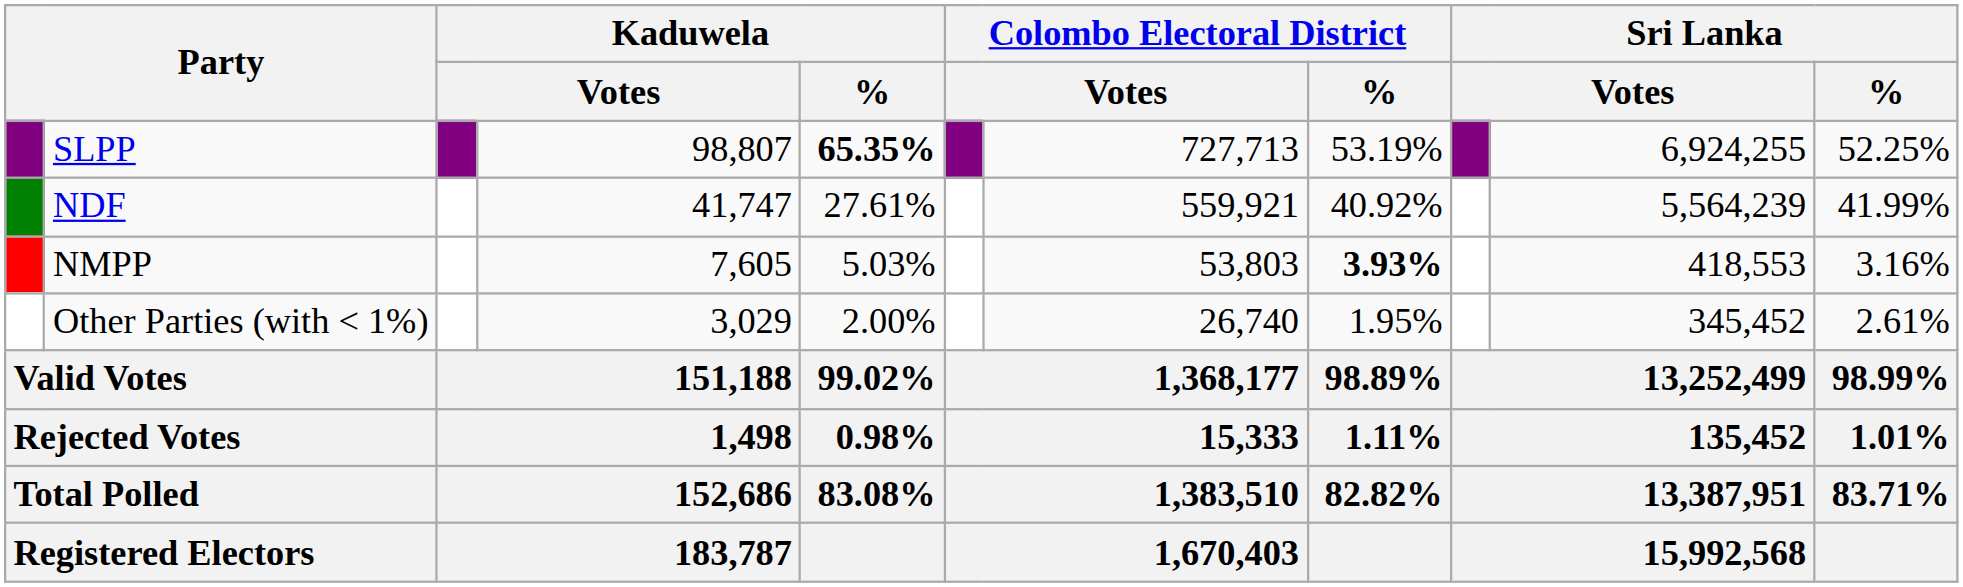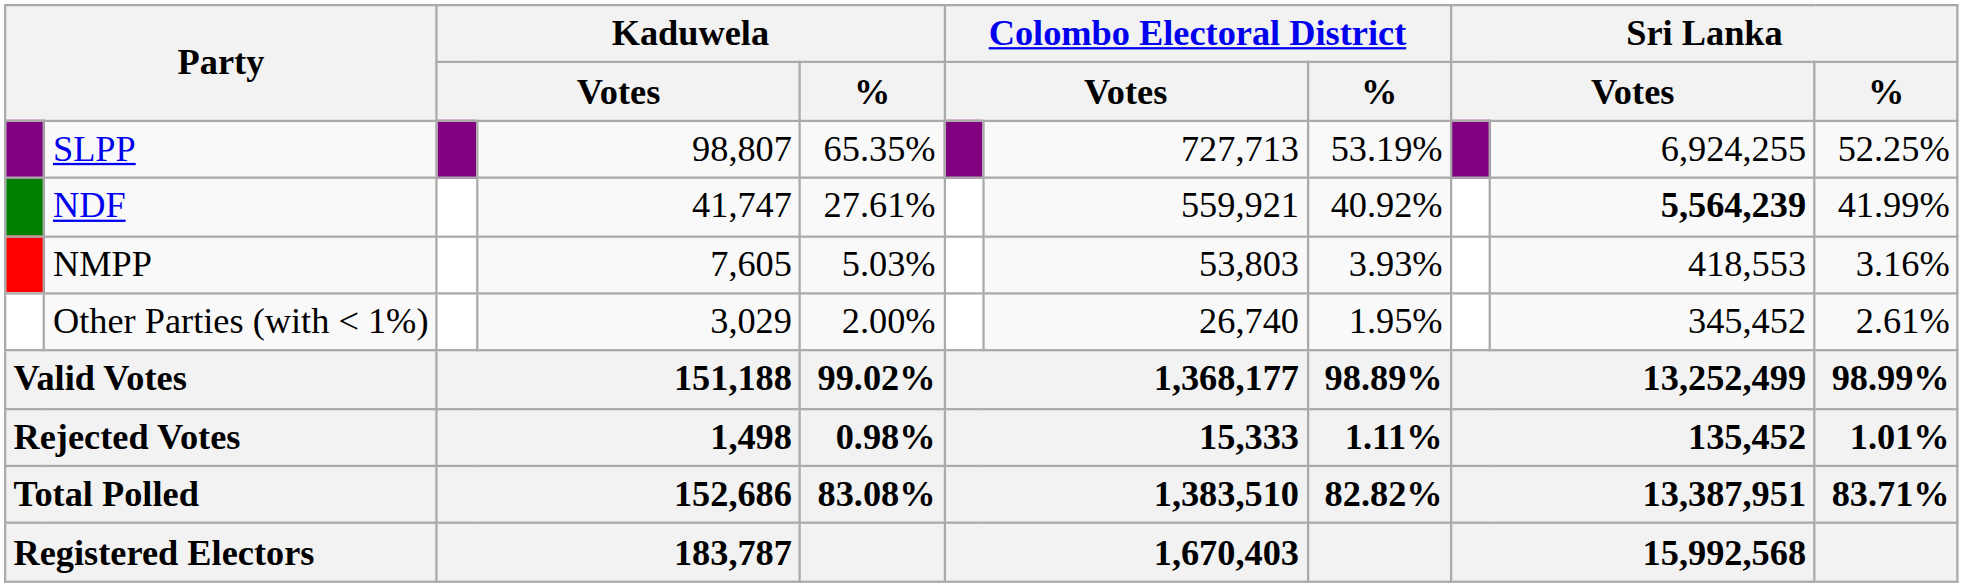(877, 148) bold -> (880, 148) normal
(1733, 206) normal -> (1733, 206) bold
(1393, 263) bold -> (1396, 263) normal
